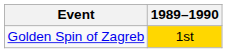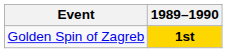(185, 36) normal -> (185, 36) bold
